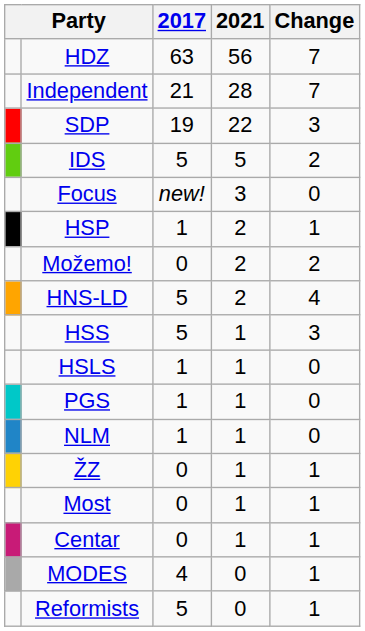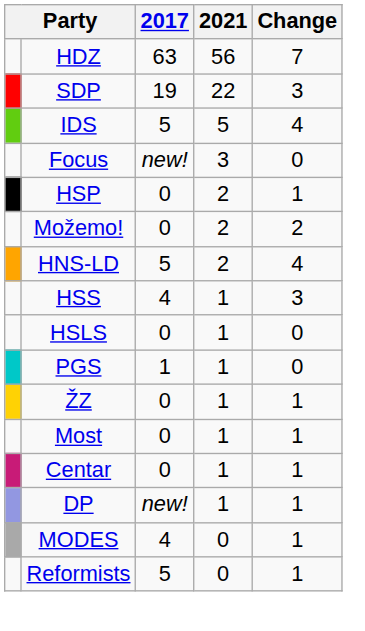- row: (87, 90)
(314, 159) 2 -> (297, 125) 4
(182, 228) 1 -> (165, 194) 0
(182, 332) 5 -> (165, 297) 4
(182, 366) 1 -> (165, 332) 0
- row: (87, 435)
+ row: (79, 504)
